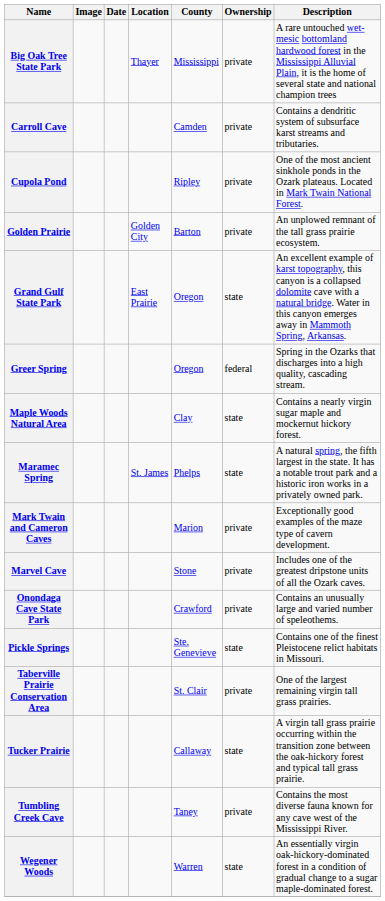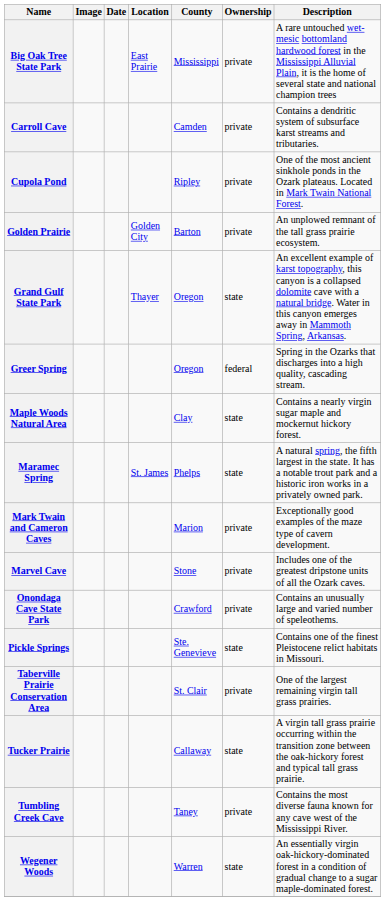(145, 61) Thayer -> (144, 61) East Prairie
(144, 297) East Prairie -> (145, 297) Thayer
